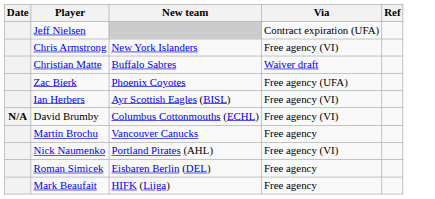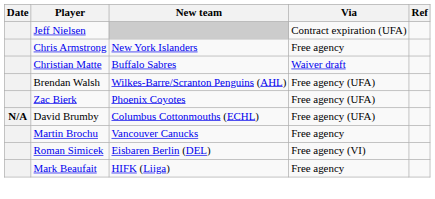(301, 47) Free agency (VI) -> (318, 47) Free agency
+ row: (67, 82)
- row: (59, 99)
(301, 116) Free agency (VI) -> (333, 116) Free agency (UFA)
- row: (69, 151)
(290, 168) Free agency -> (328, 151) Free agency (VI)
